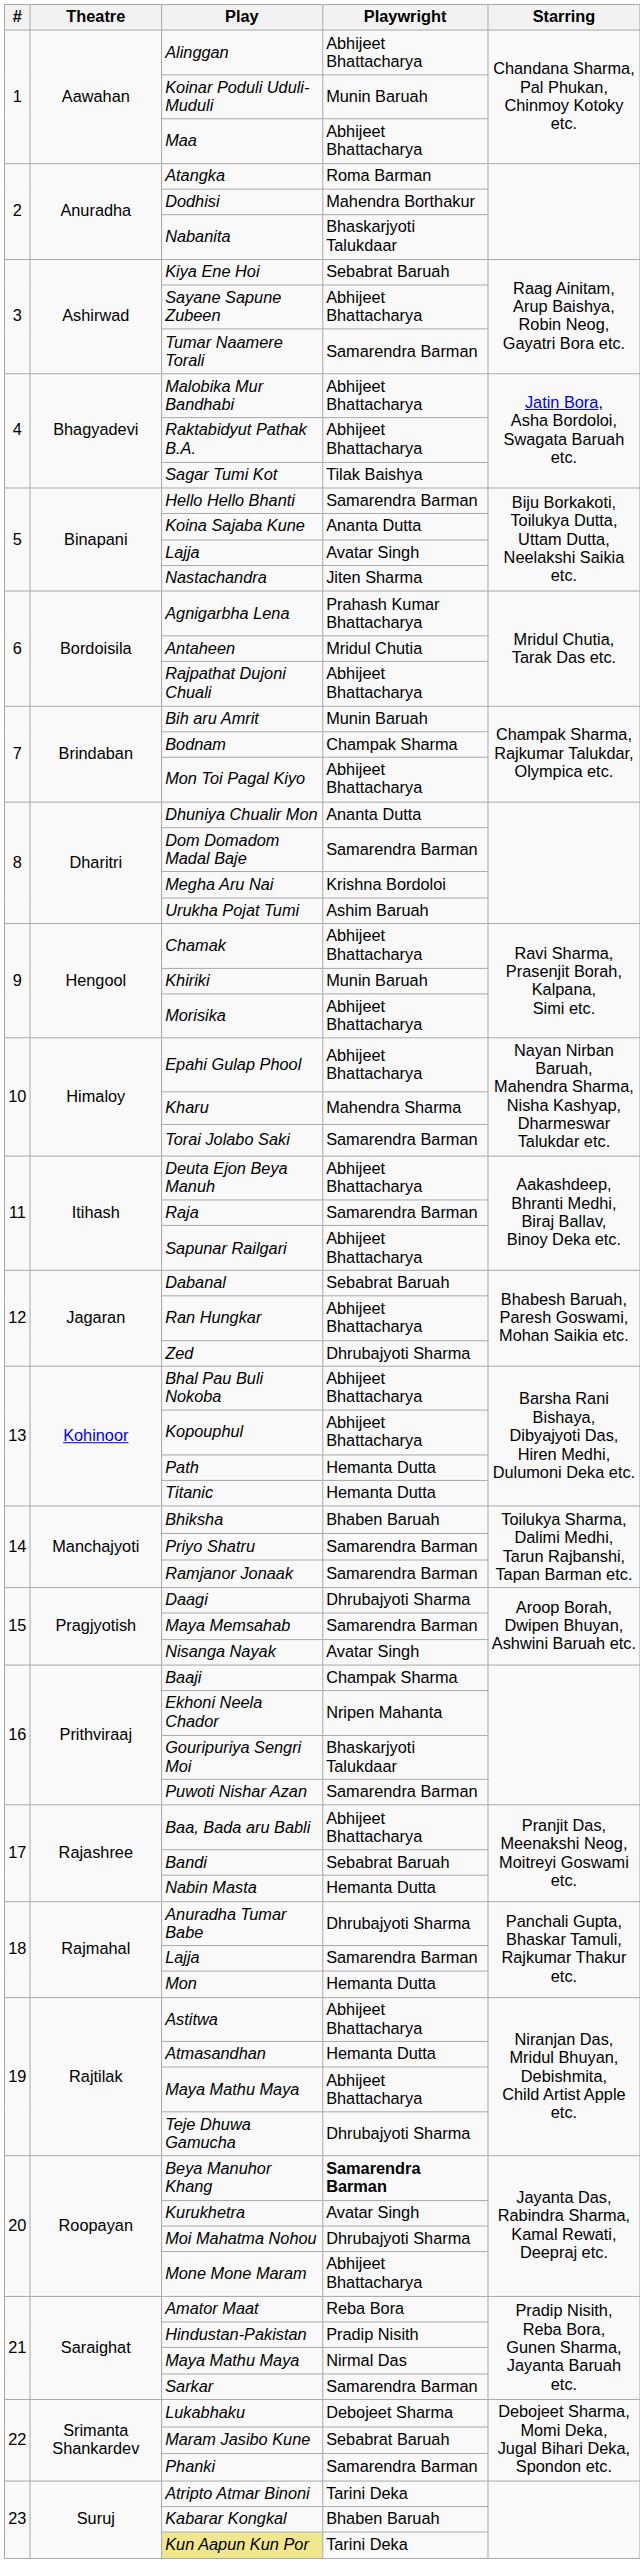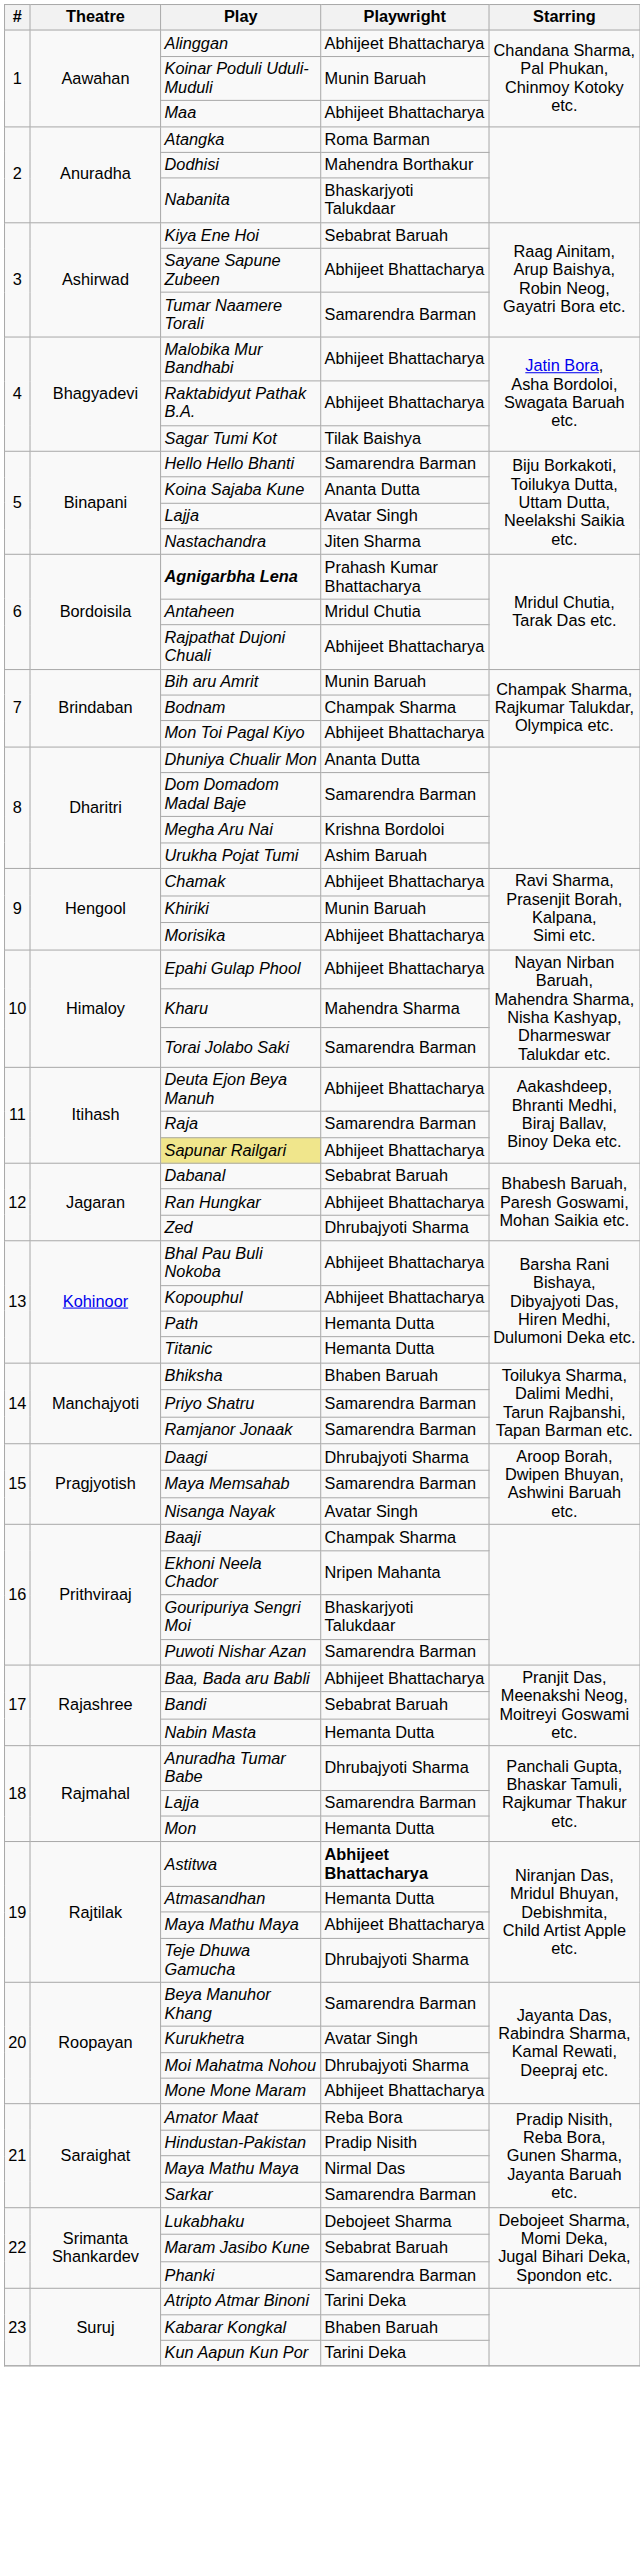(227, 613) normal -> (231, 576) bold
(226, 1247) no background -> (225, 1150) khaki background
(374, 2019) normal -> (376, 1864) bold
(373, 2177) bold -> (400, 2004) normal
(237, 2545) khaki background -> (236, 2353) no background
